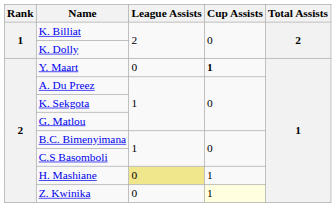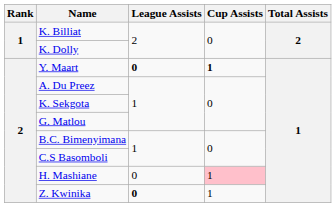(134, 67) normal -> (134, 67) bold
(134, 175) khaki background -> (134, 175) no background
(210, 175) no background -> (210, 175) pink background
(134, 193) normal -> (134, 193) bold
(210, 193) lightyellow background -> (210, 193) no background
